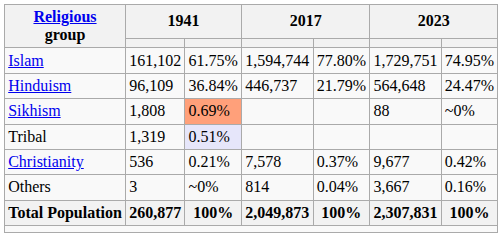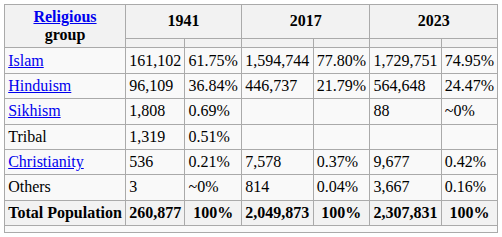(209, 111) lightsalmon background -> (209, 111) no background
(209, 136) lavender background -> (209, 136) no background
